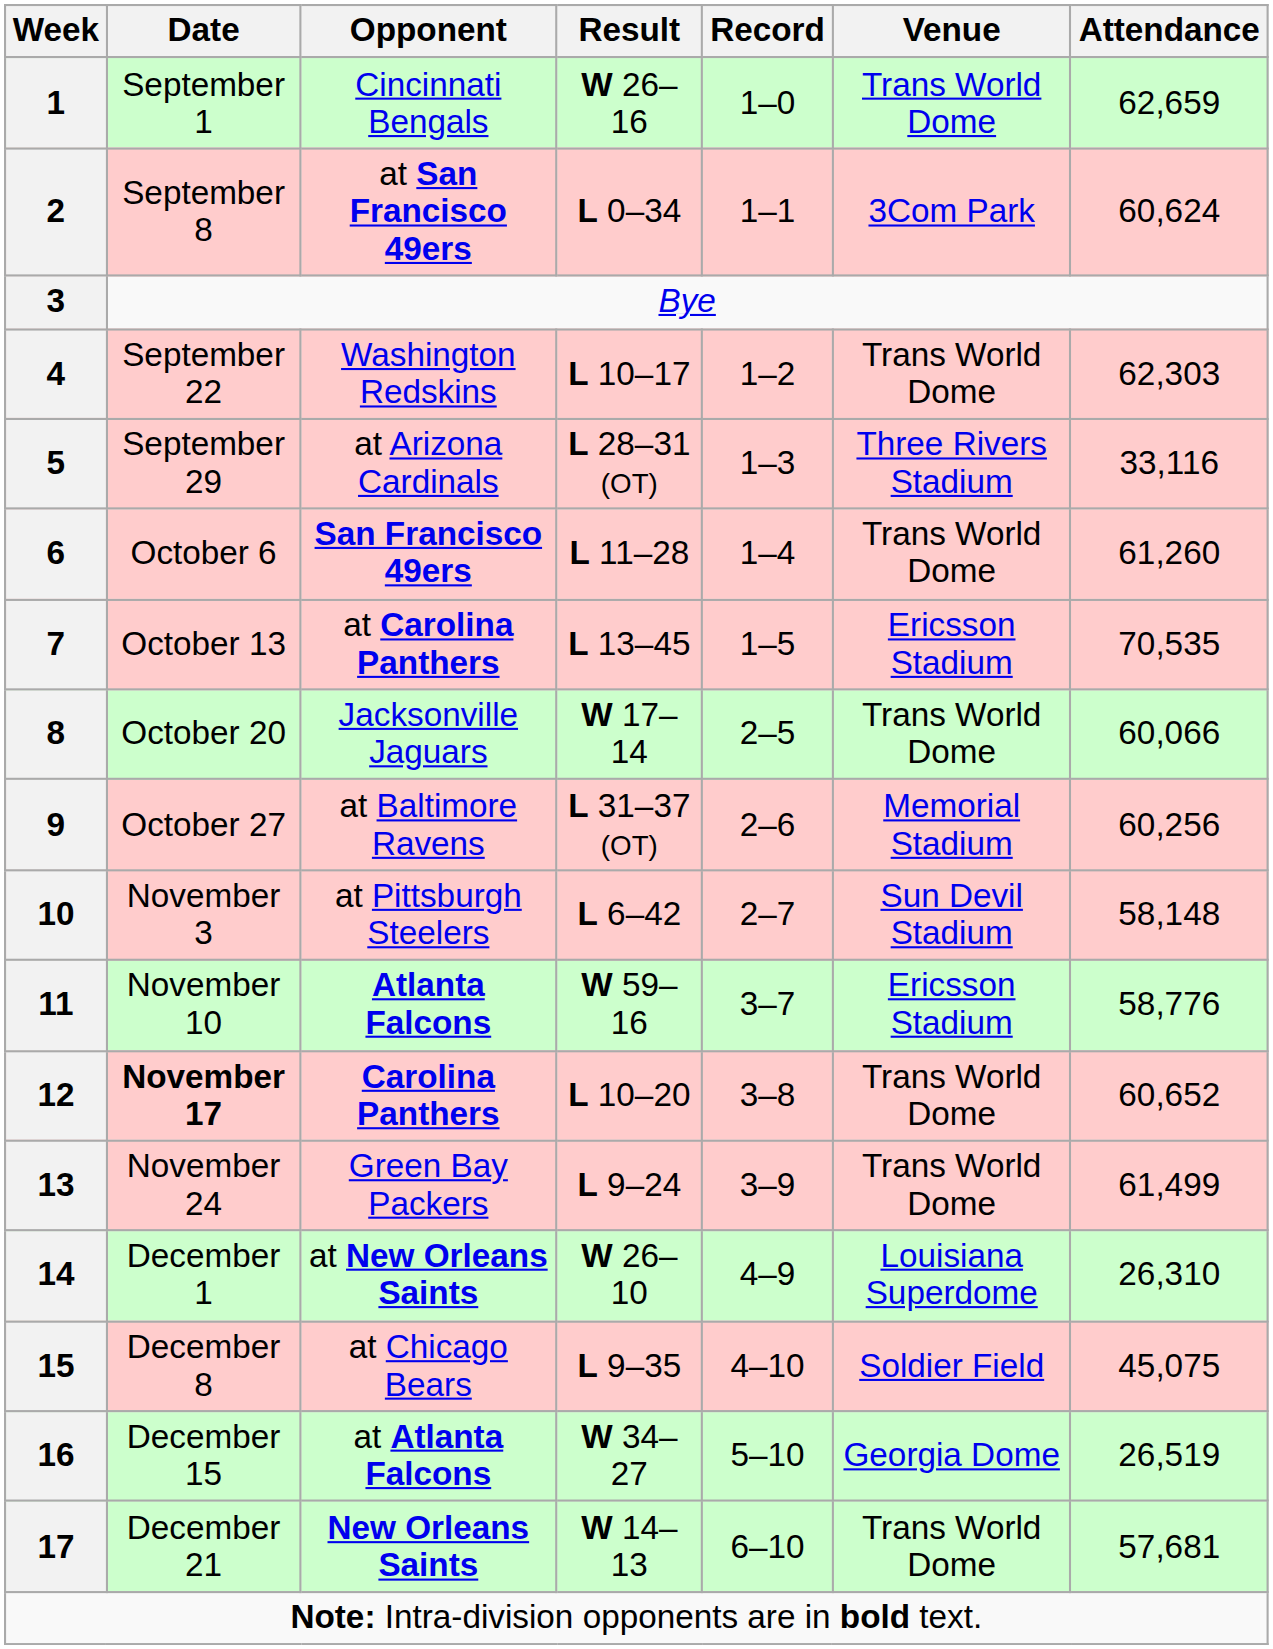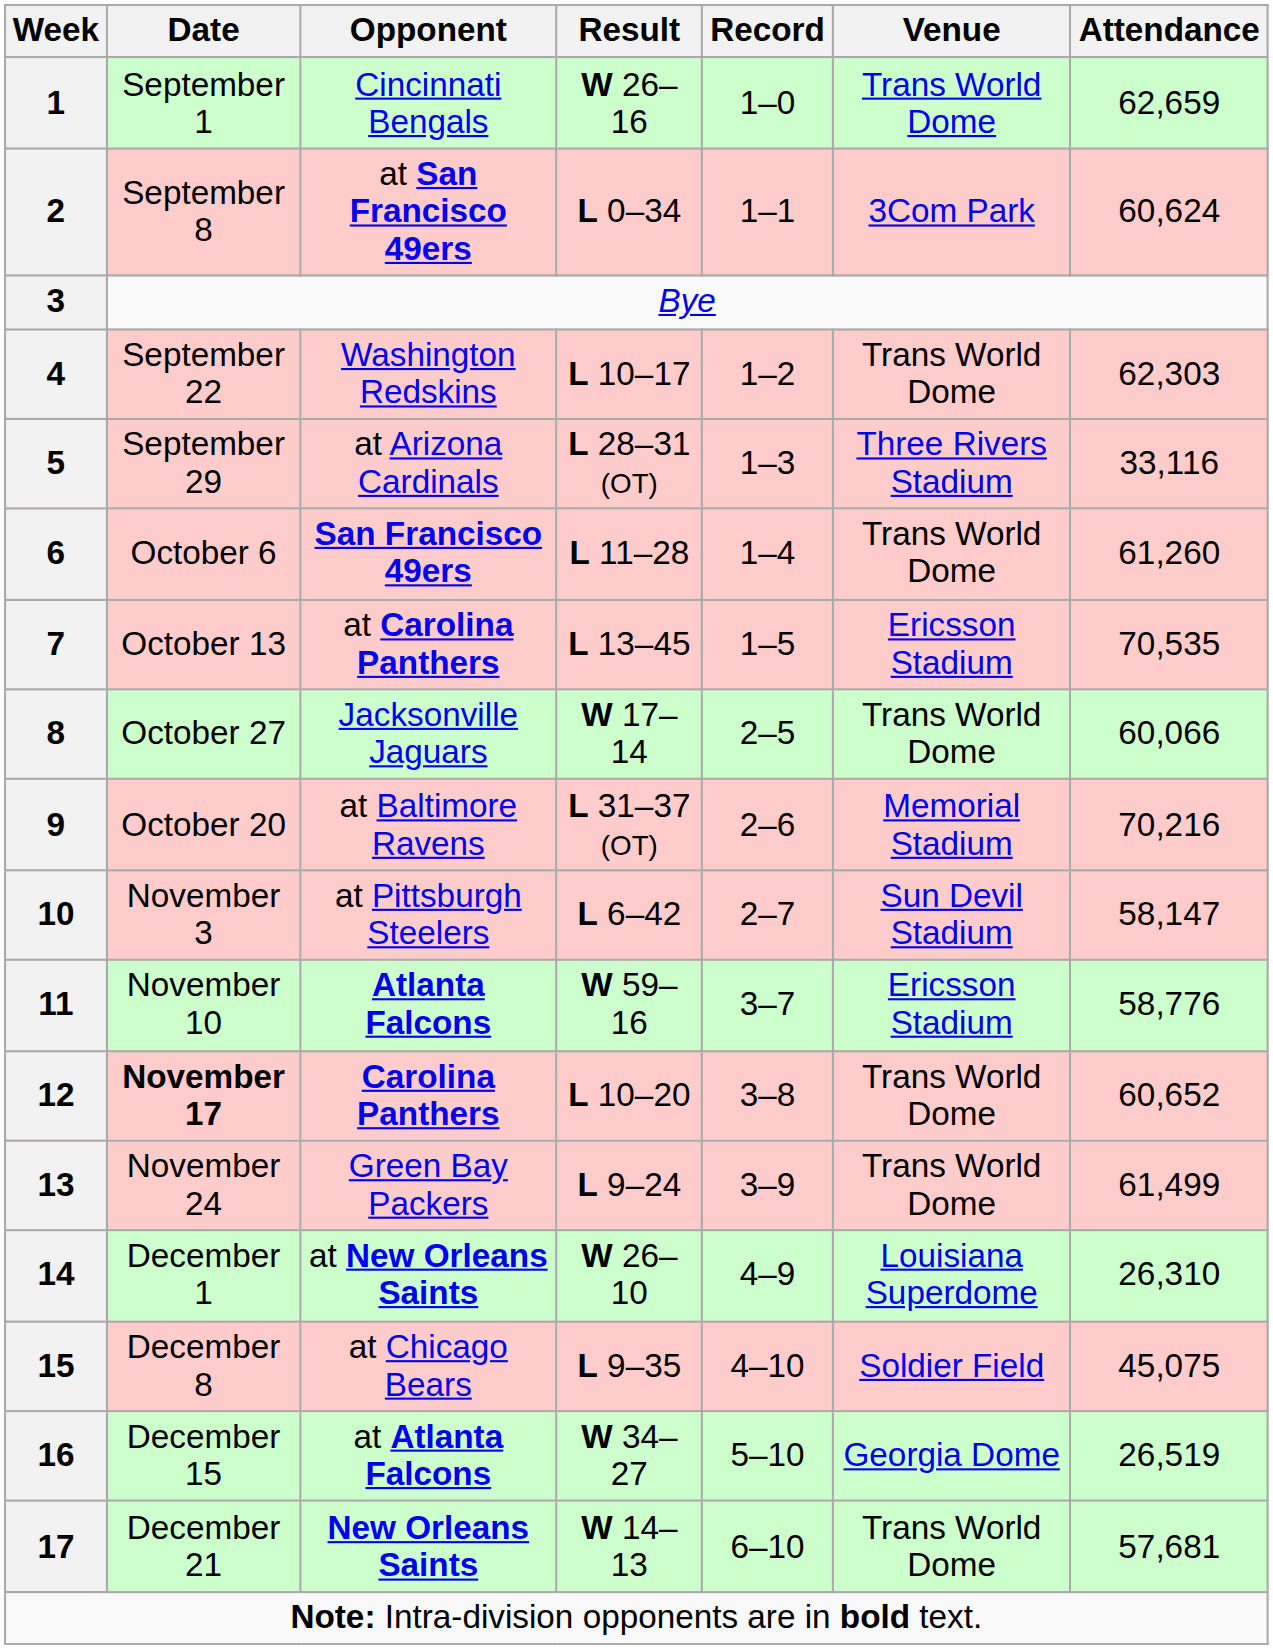(204, 733) October 20 -> (204, 733) October 27
(204, 824) October 27 -> (204, 824) October 20
(1169, 824) 60,256 -> (1169, 824) 70,216
(1169, 914) 58,148 -> (1169, 914) 58,147
